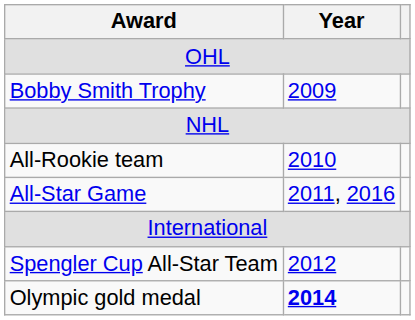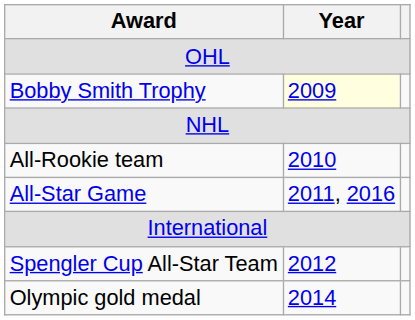(312, 90) no background -> (312, 90) lightyellow background
(312, 297) bold -> (312, 297) normal
